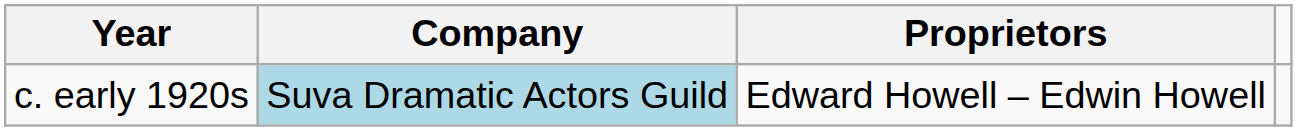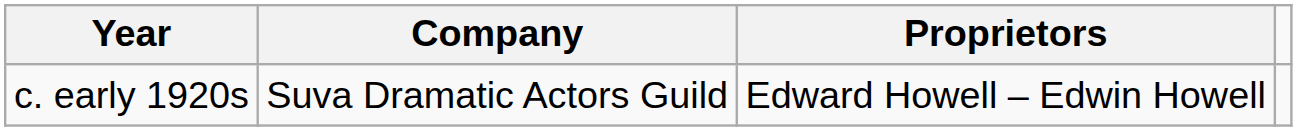(497, 94) lightblue background -> (497, 94) no background
